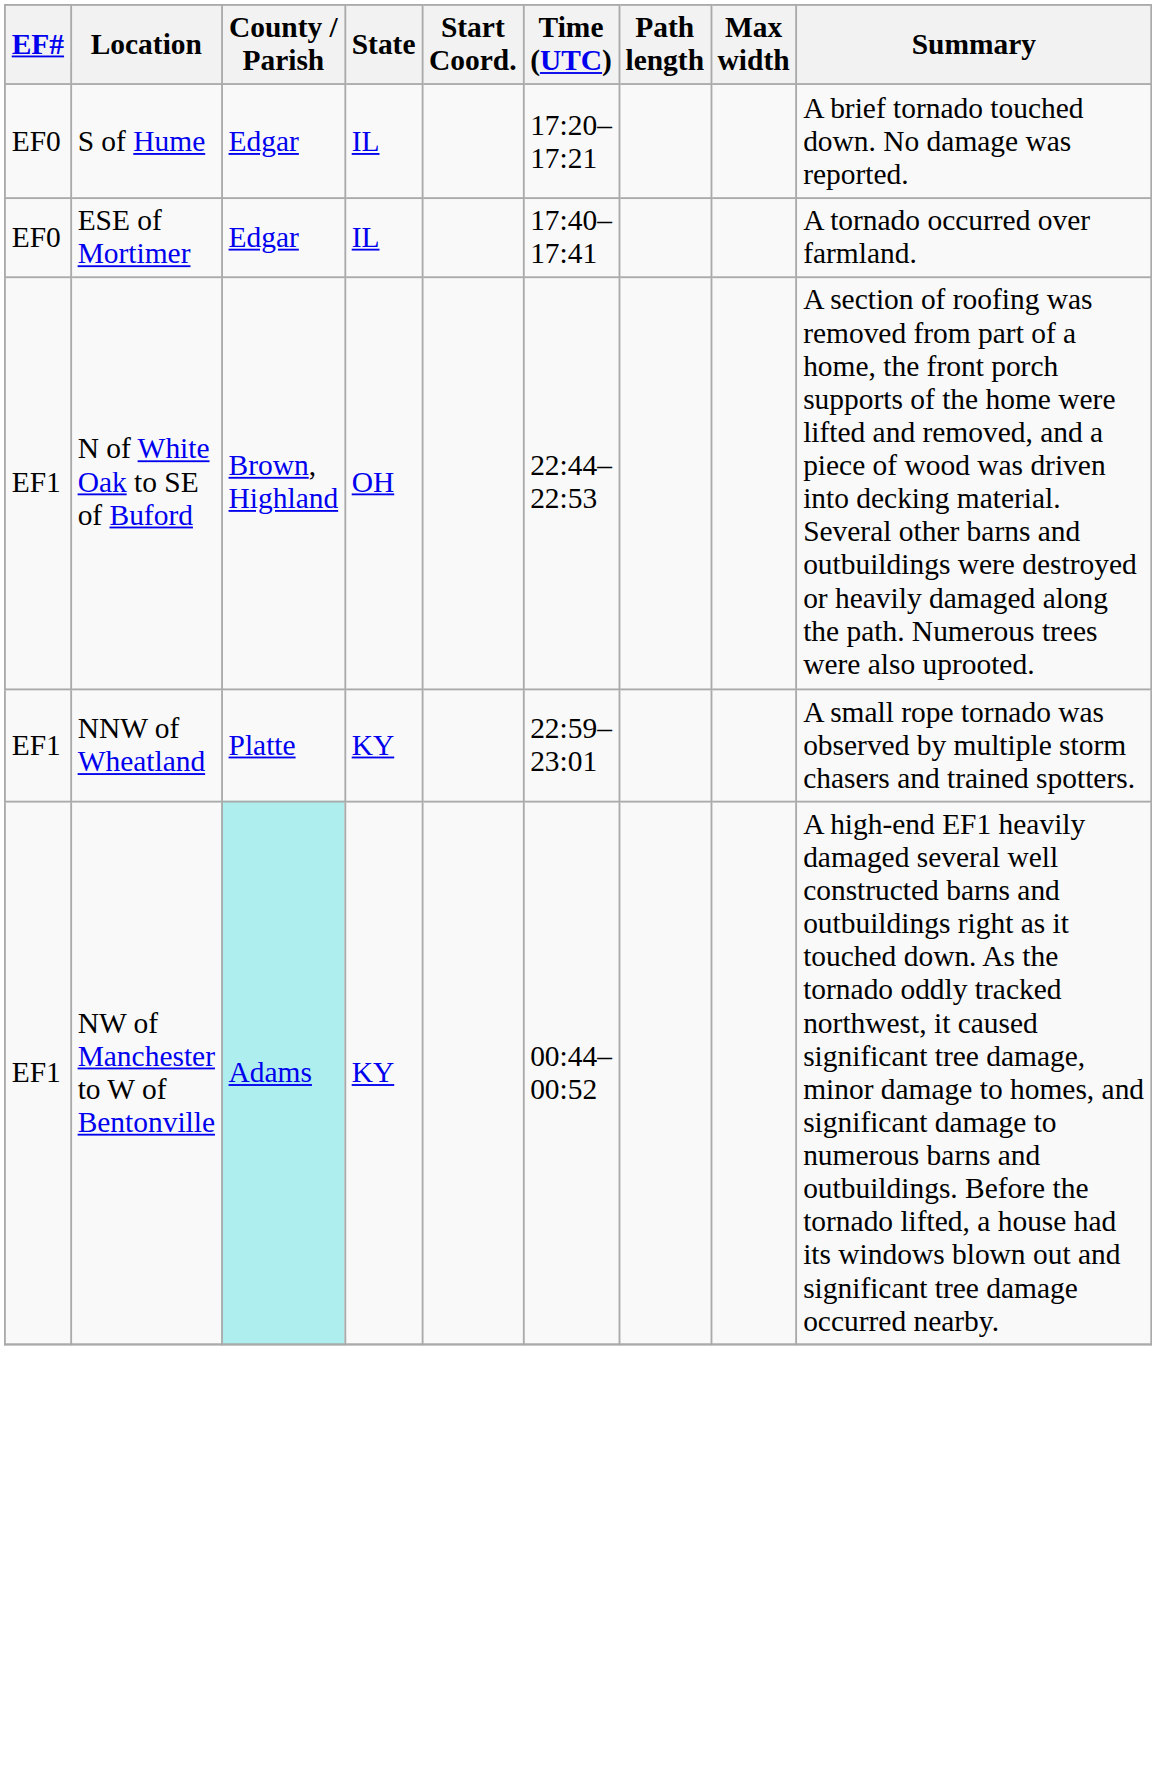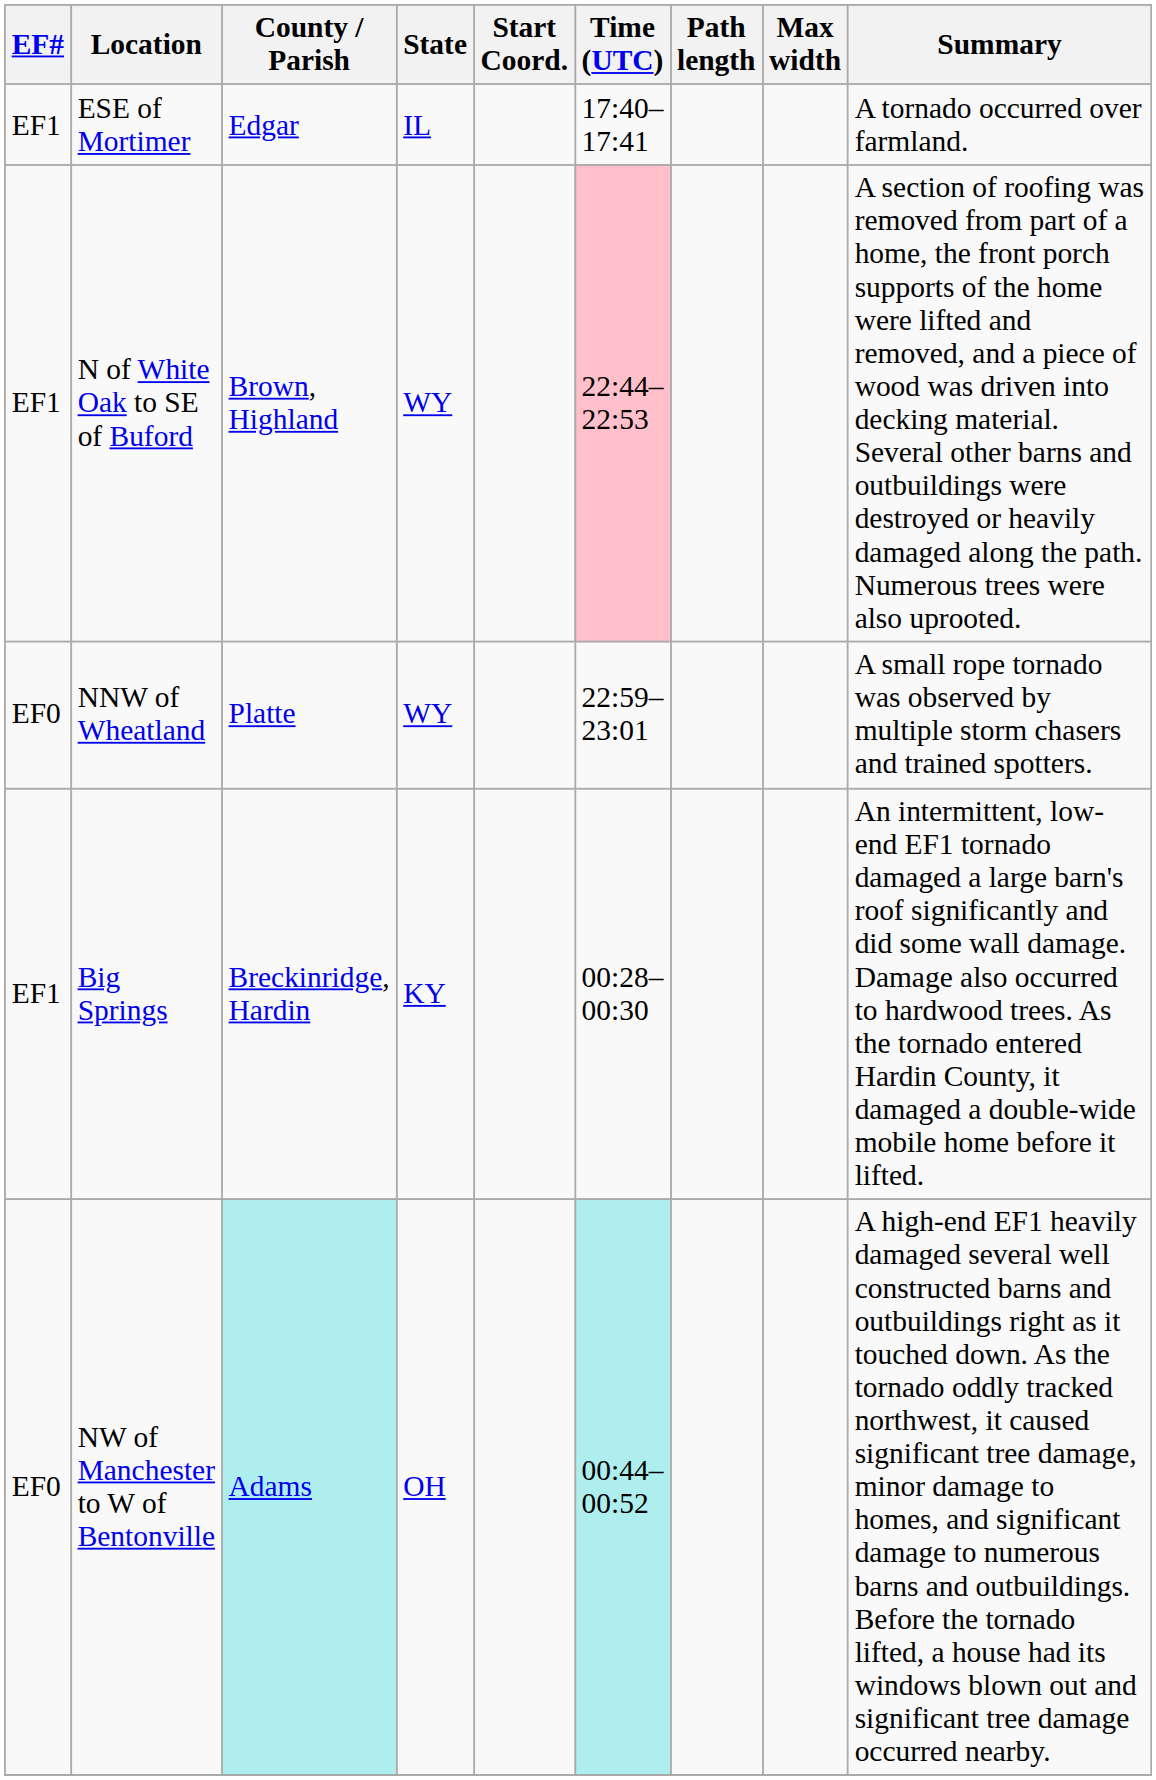- row: (141, 140)
(36, 237) EF0 -> (36, 124) EF1
(373, 482) OH -> (428, 402) WY
(571, 482) no background -> (623, 402) pink background
(36, 744) EF1 -> (36, 714) EF0
(373, 744) KY -> (428, 714) WY
+ row: (123, 992)
(36, 1072) EF1 -> (36, 1486) EF0
(373, 1072) KY -> (424, 1486) OH
(571, 1072) no background -> (623, 1486) paleturquoise background
